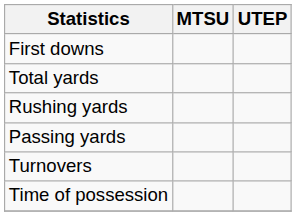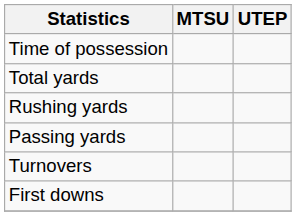rows swapped: (56, 48) <-> (88, 195)
